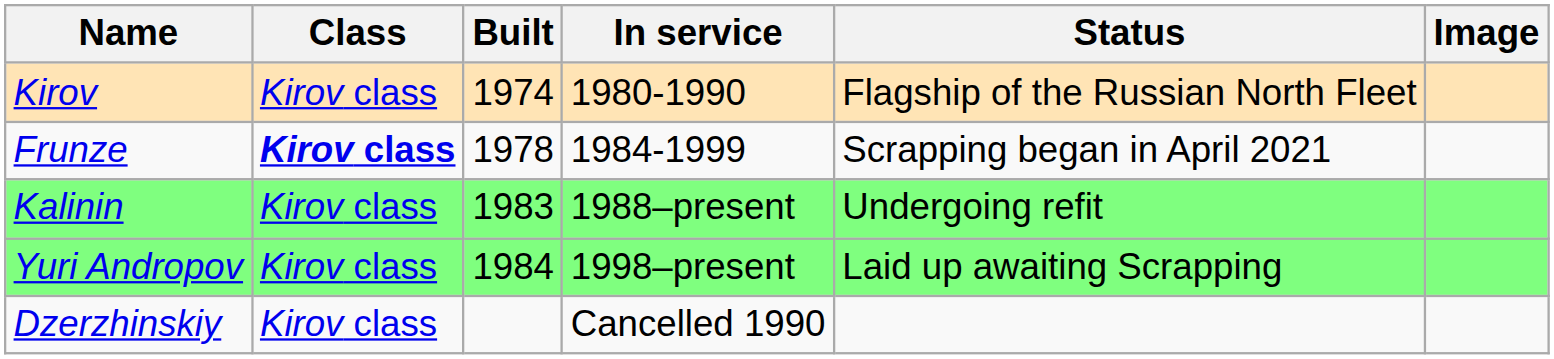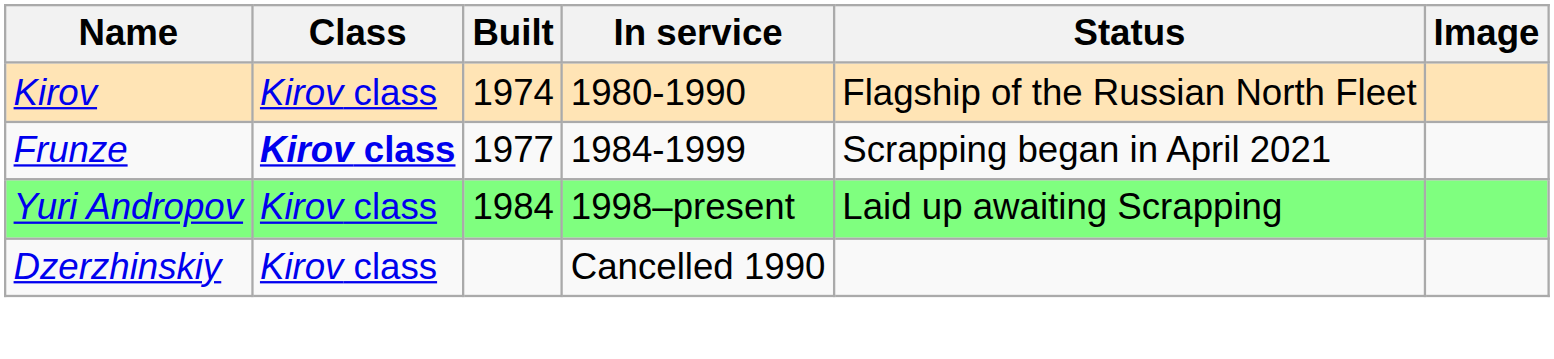(513, 149) 1978 -> (513, 149) 1977
- row: (69, 207)
